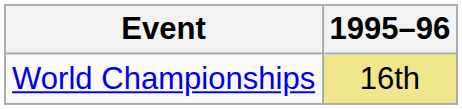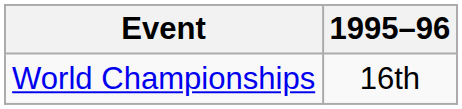(390, 78) khaki background -> (390, 78) no background
